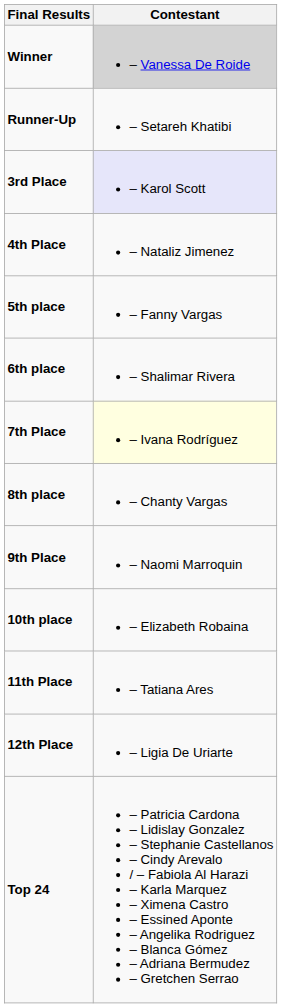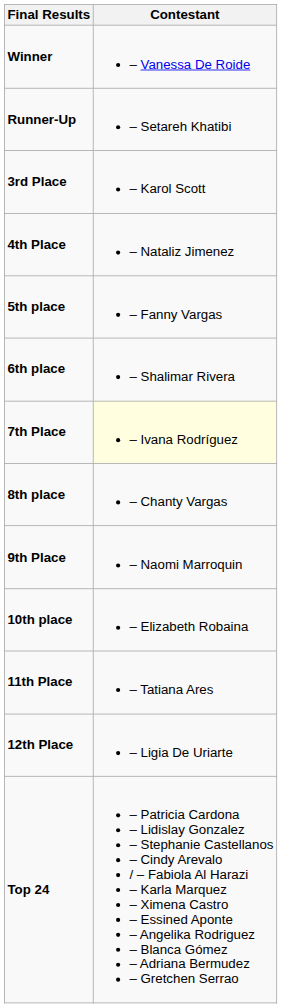(185, 64) lightgrey background -> (185, 64) no background
(185, 189) lavender background -> (185, 189) no background
